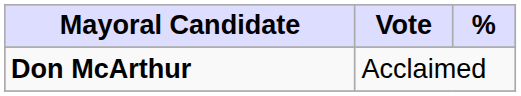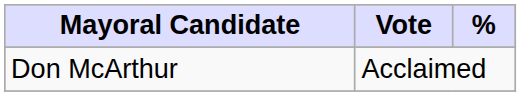(101, 68) bold -> (94, 68) normal
